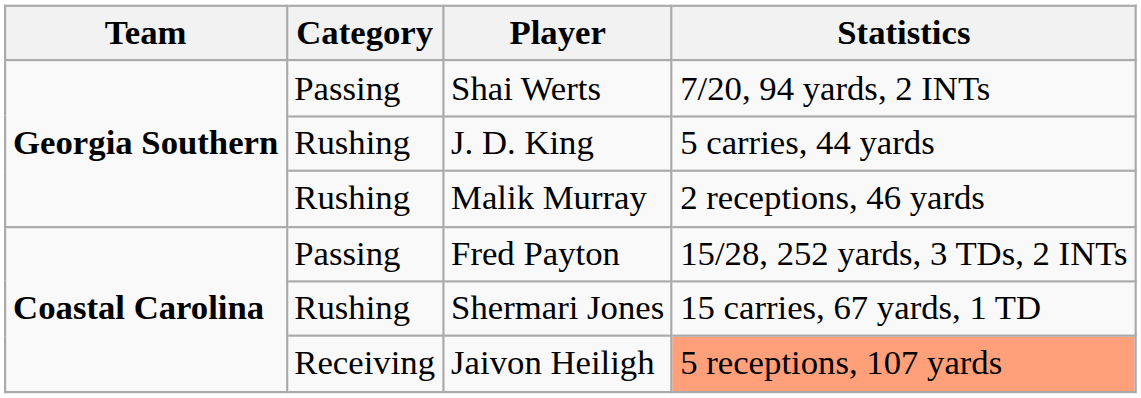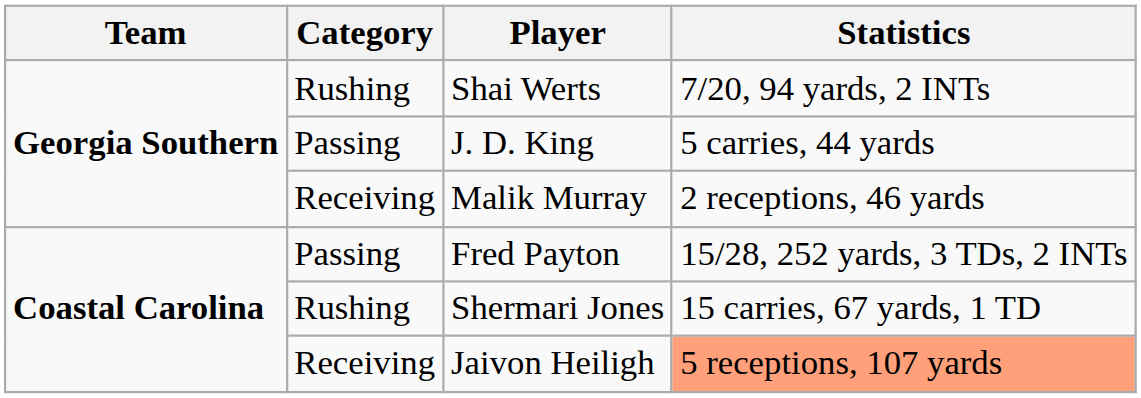(347, 87) Passing -> (352, 87) Rushing
(352, 142) Rushing -> (347, 142) Passing
(352, 197) Rushing -> (365, 197) Receiving
